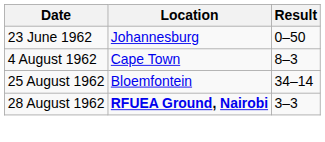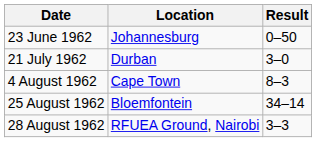+ row: (47, 59)
(189, 103) bold -> (185, 125) normal
